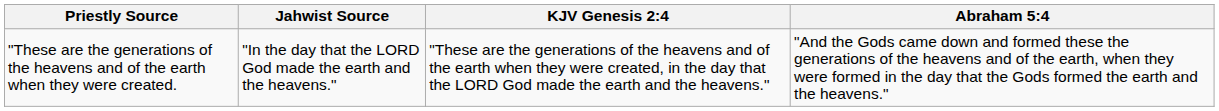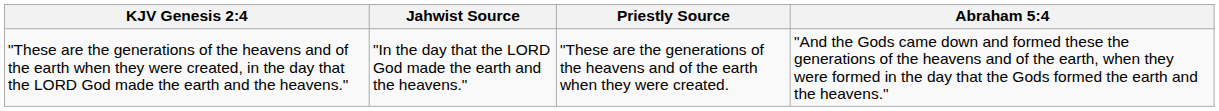columns swapped: (122, 16) <-> (608, 16)
